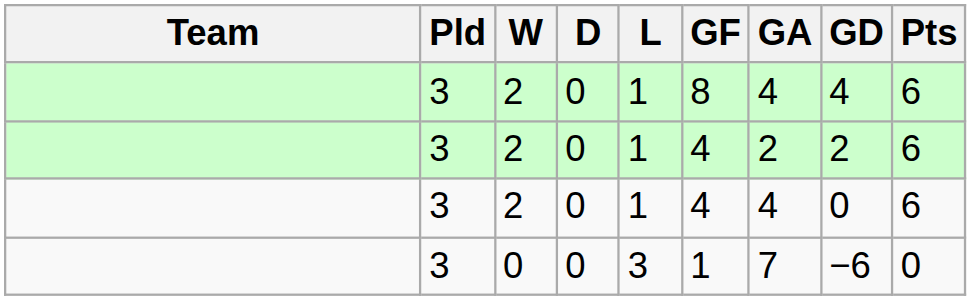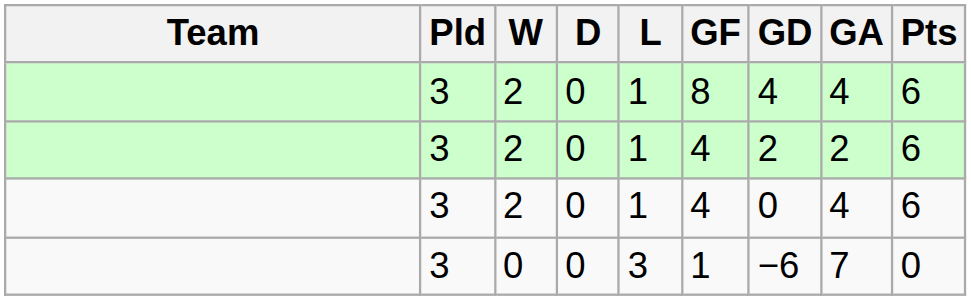columns swapped: (785, 33) <-> (857, 33)
